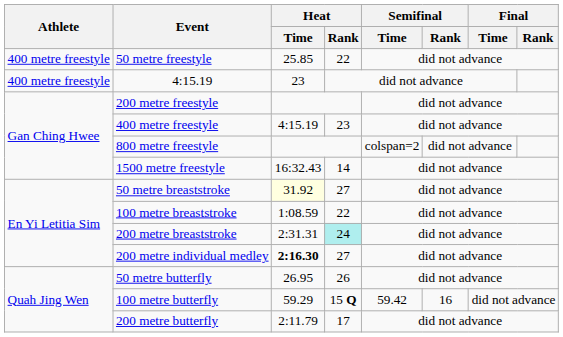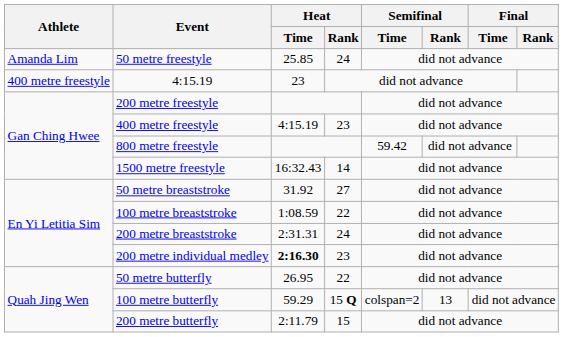(59, 59) 400 metre freestyle -> (43, 59) Amanda Lim
(343, 59) 22 -> (343, 59) 24
(392, 146) colspan=2 -> (392, 146) 59.42
(298, 190) lightyellow background -> (298, 190) no background
(343, 234) paleturquoise background -> (343, 234) no background
(343, 256) 27 -> (343, 256) 23
(343, 278) 26 -> (343, 278) 22
(392, 299) 59.42 -> (392, 299) colspan=2
(446, 299) 16 -> (446, 299) 13
(343, 321) 17 -> (343, 321) 15
